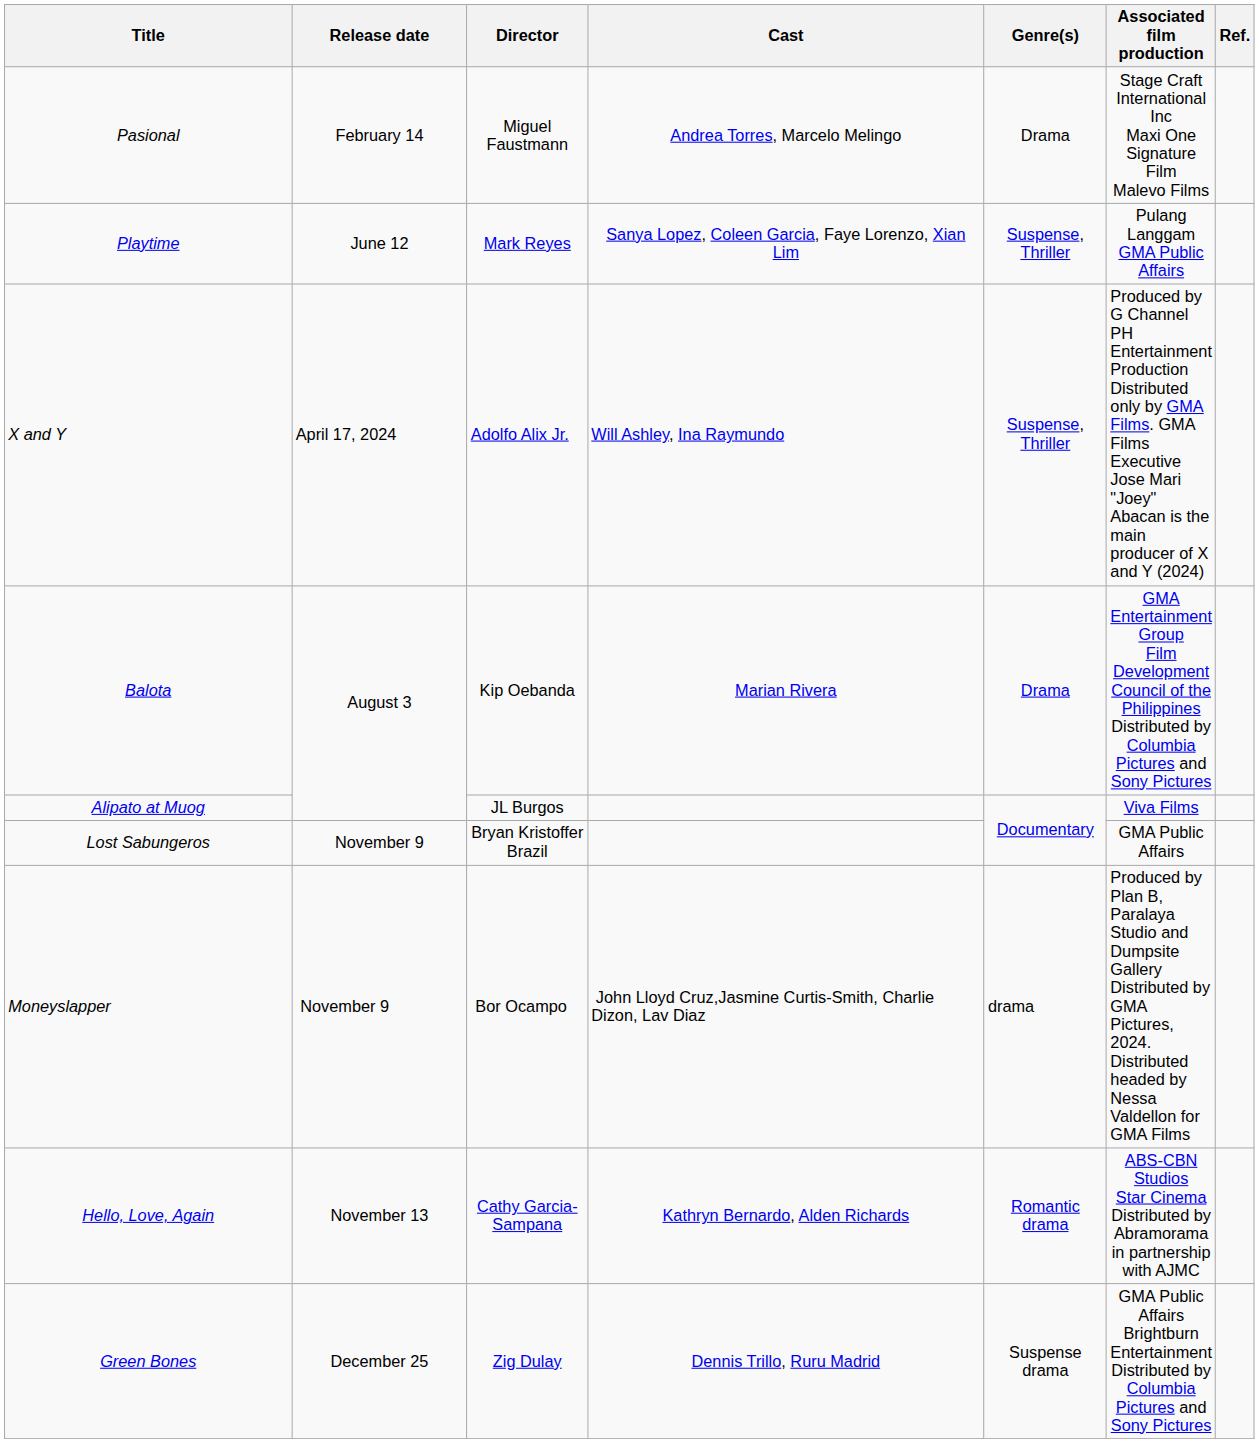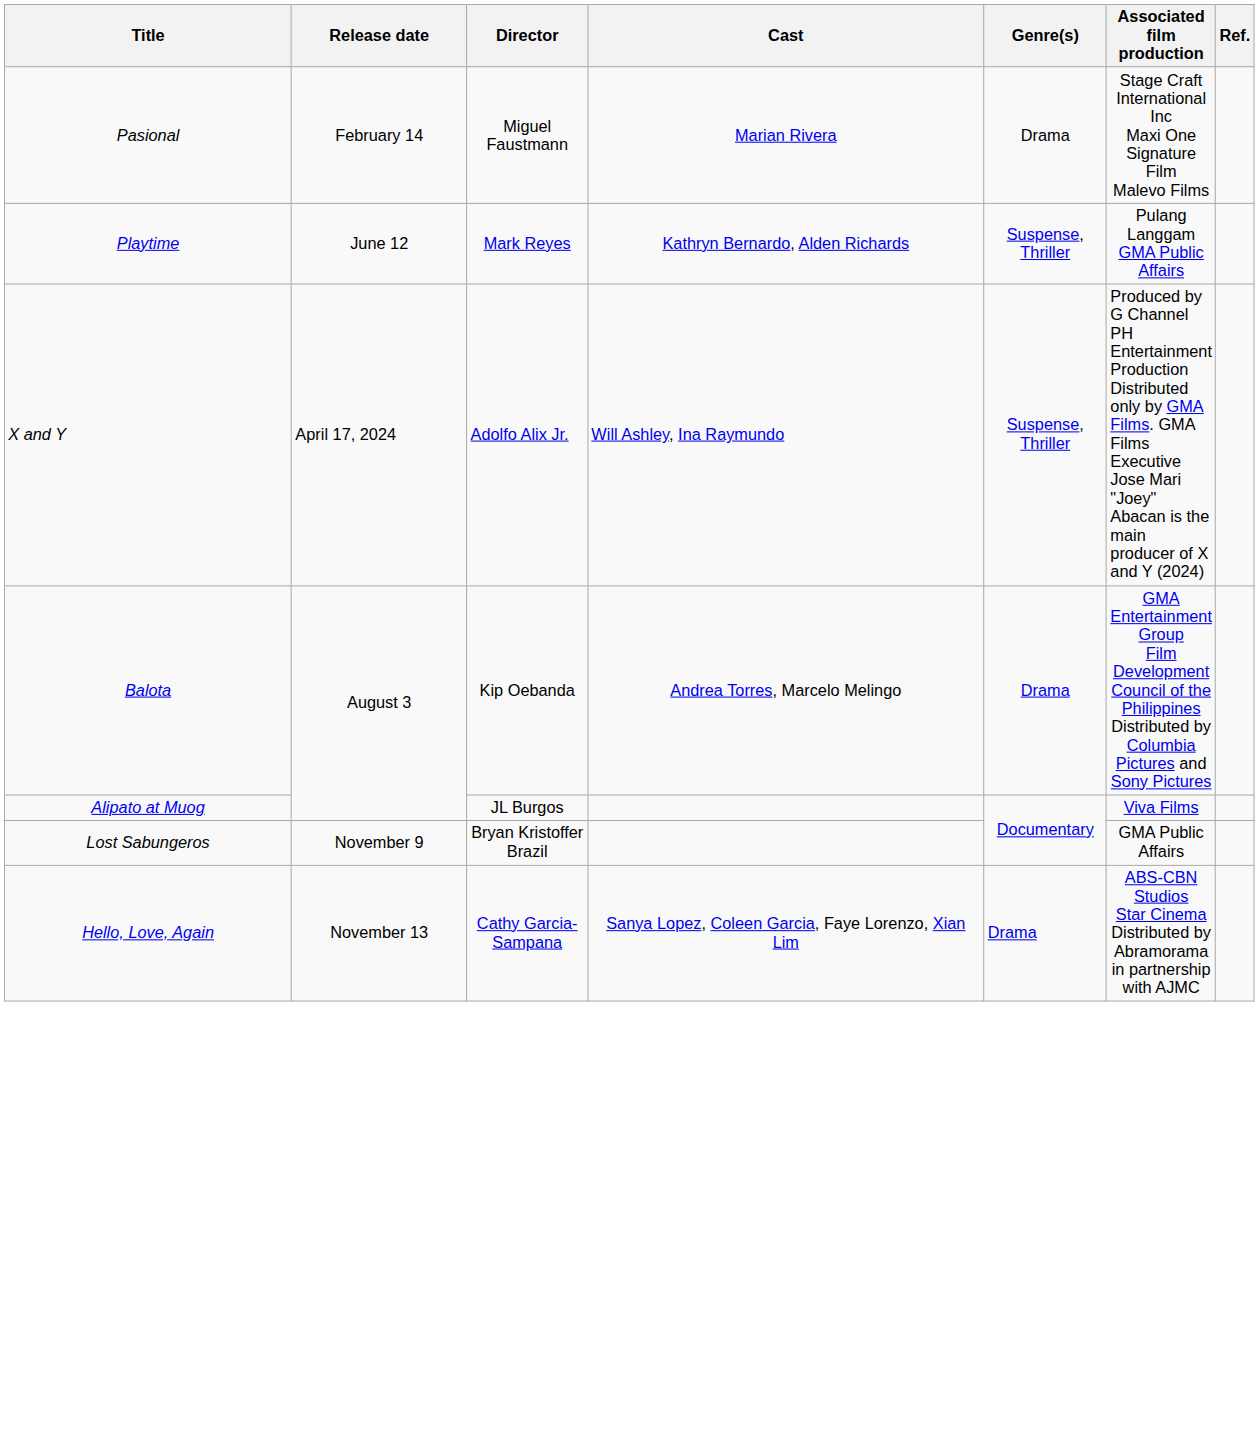(786, 135) Andrea Torres, Marcelo Melingo -> (786, 135) Marian Rivera
(786, 243) Sanya Lopez, Coleen Garcia, Faye Lorenzo, Xian Lim -> (786, 243) Kathryn Bernardo, Alden Richards
(786, 690) Marian Rivera -> (786, 690) Andrea Torres, Marcelo Melingo
- row: (60, 1006)
(786, 1215) Kathryn Bernardo, Alden Richards -> (786, 933) Sanya Lopez, Coleen Garcia, Faye Lorenzo, Xian Lim
(1045, 1215) Romantic drama -> (1012, 933) Drama
- row: (148, 1361)
